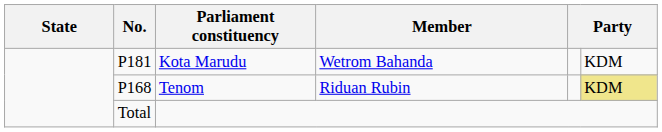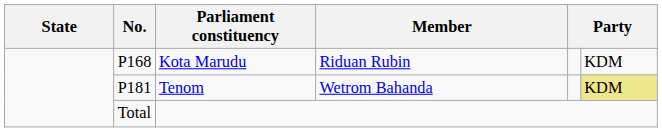(135, 61) P181 -> (135, 61) P168
(376, 61) Wetrom Bahanda -> (365, 61) Riduan Rubin
(135, 87) P168 -> (135, 87) P181
(365, 87) Riduan Rubin -> (376, 87) Wetrom Bahanda
